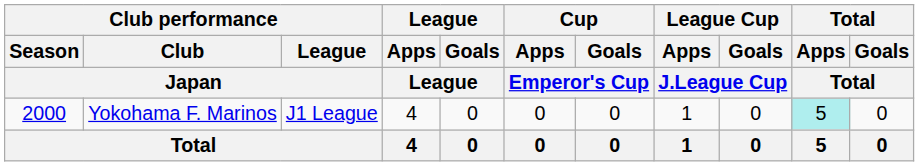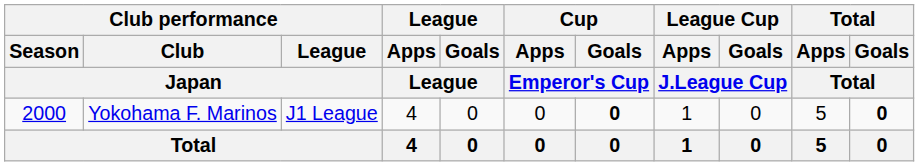(615, 113) normal -> (615, 113) bold
(821, 113) paleturquoise background -> (821, 113) no background
(882, 113) normal -> (882, 113) bold
